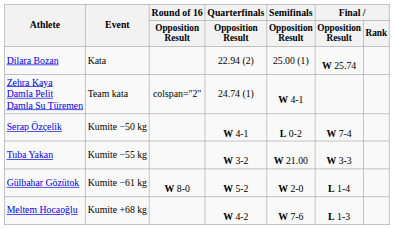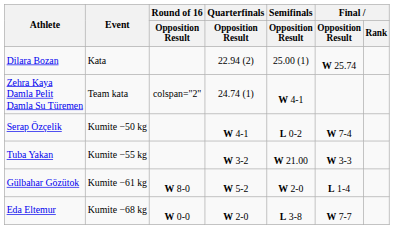+ row: (31, 211)
- row: (42, 211)
